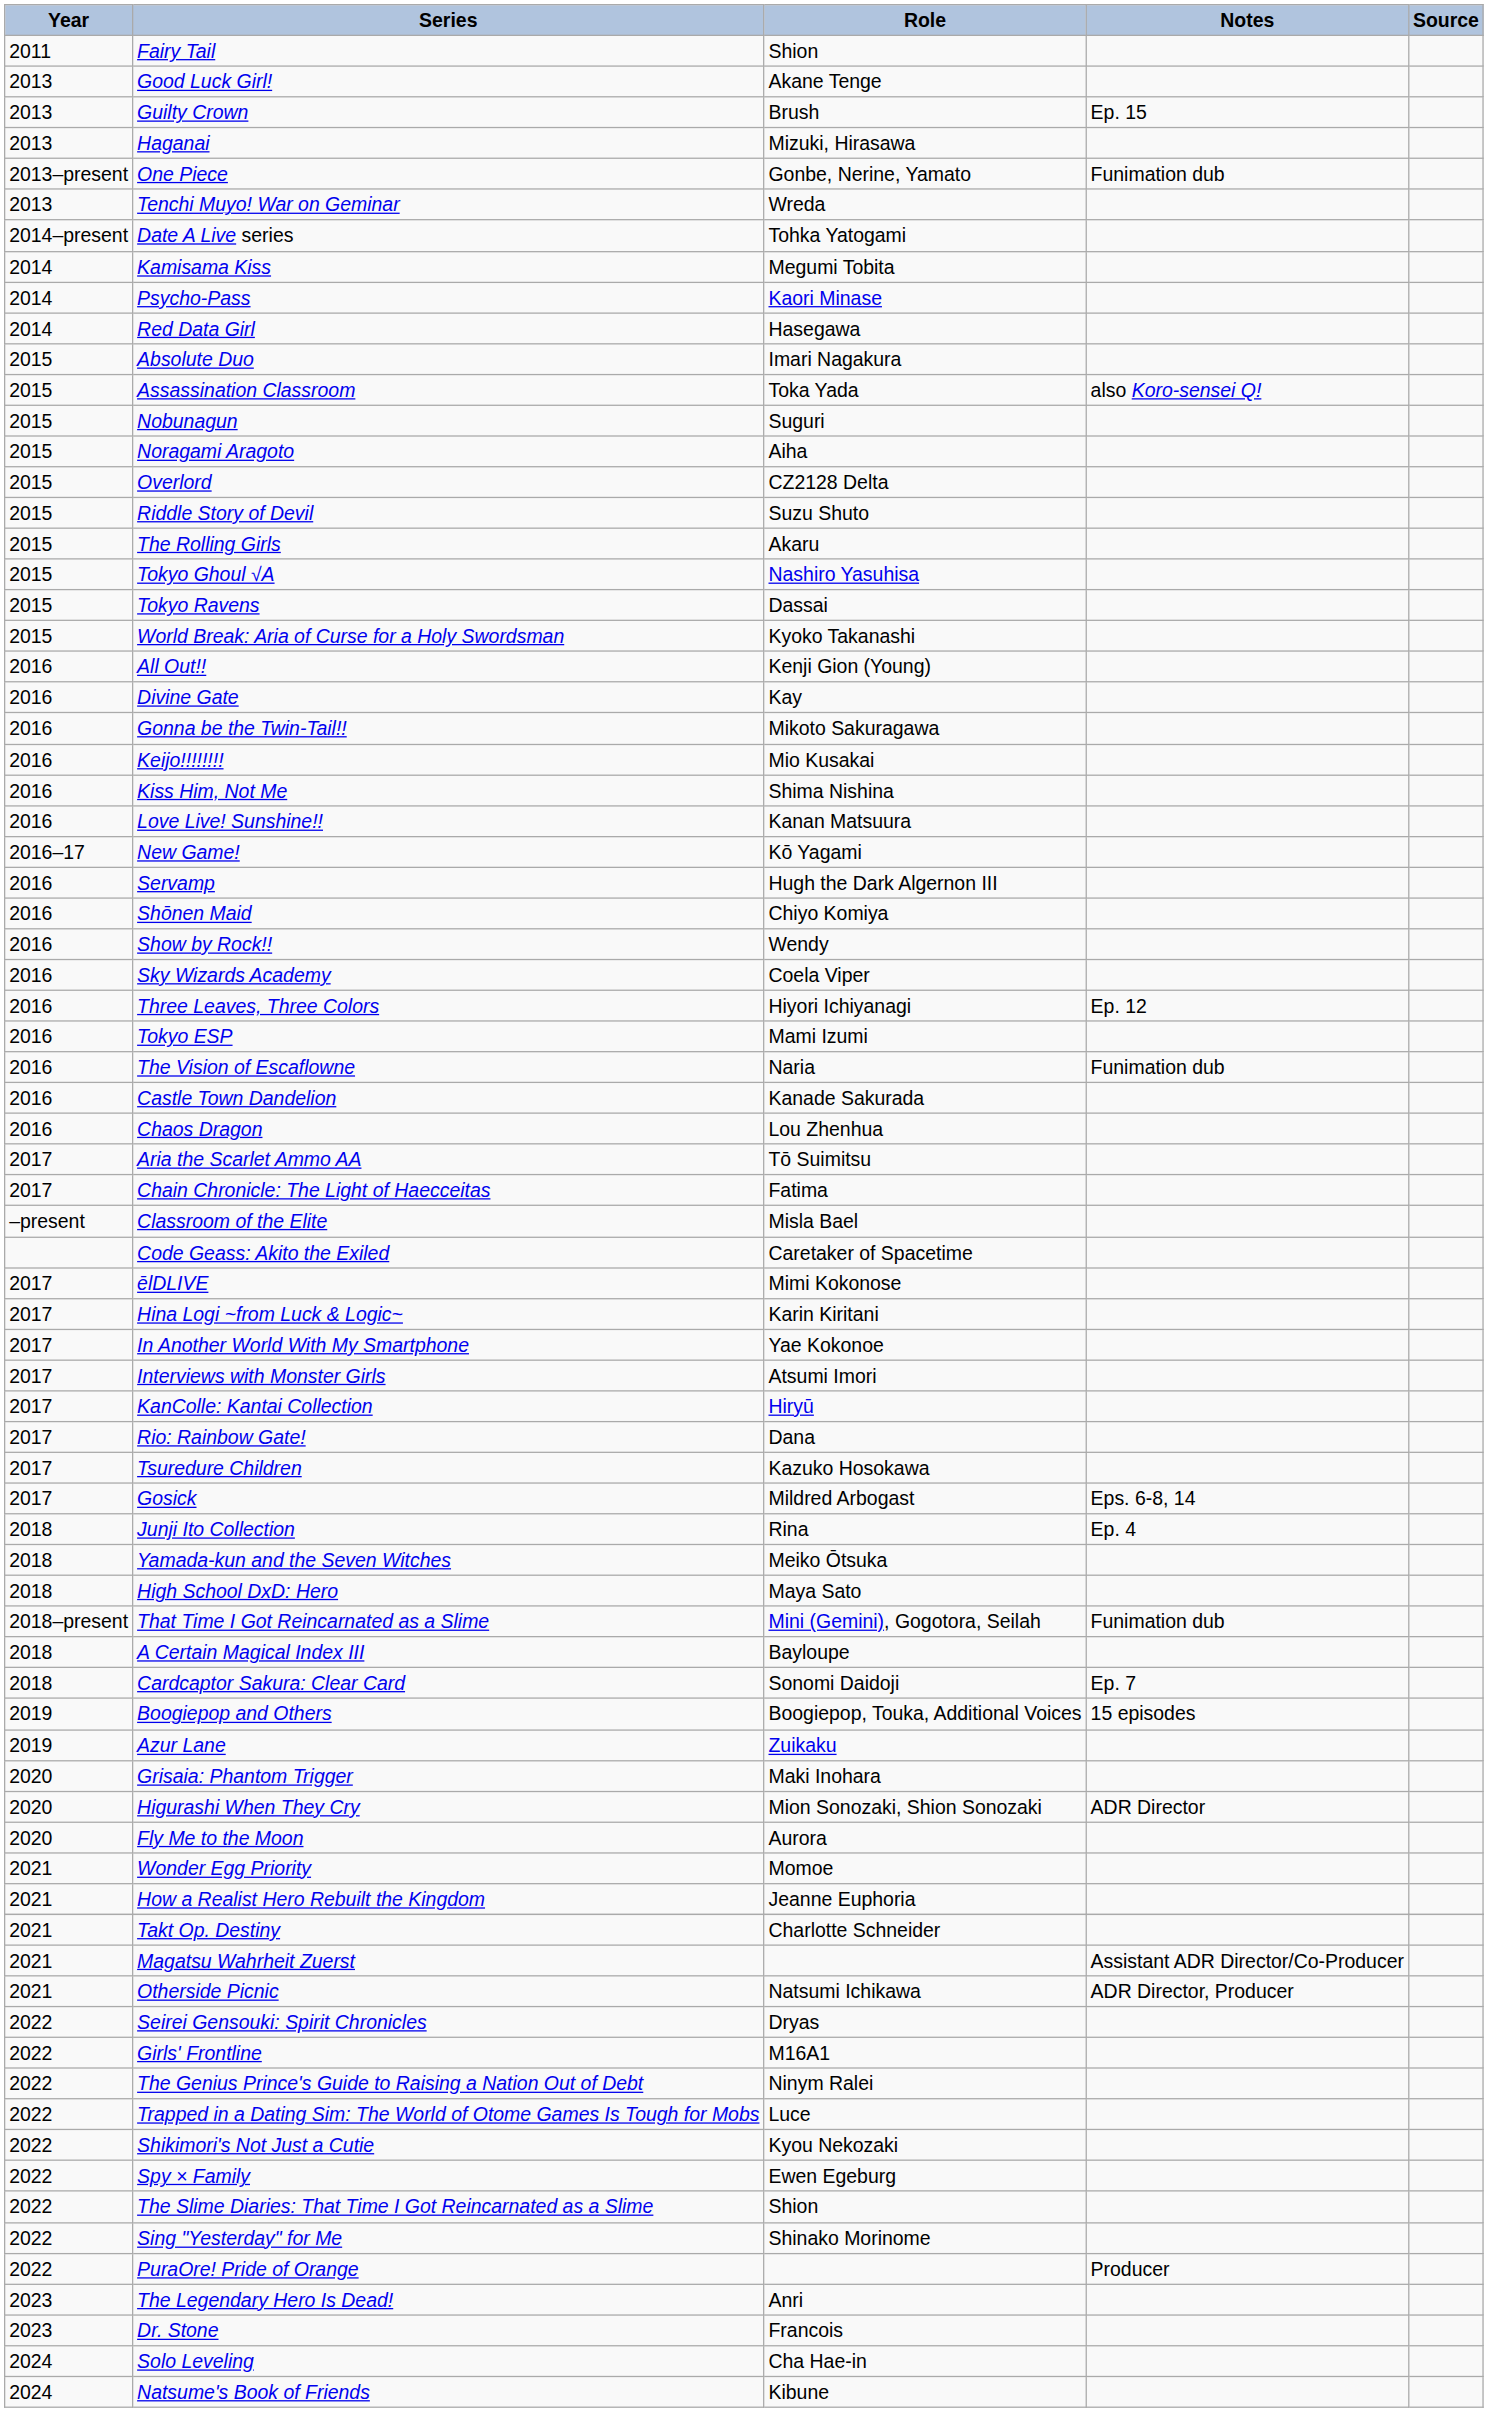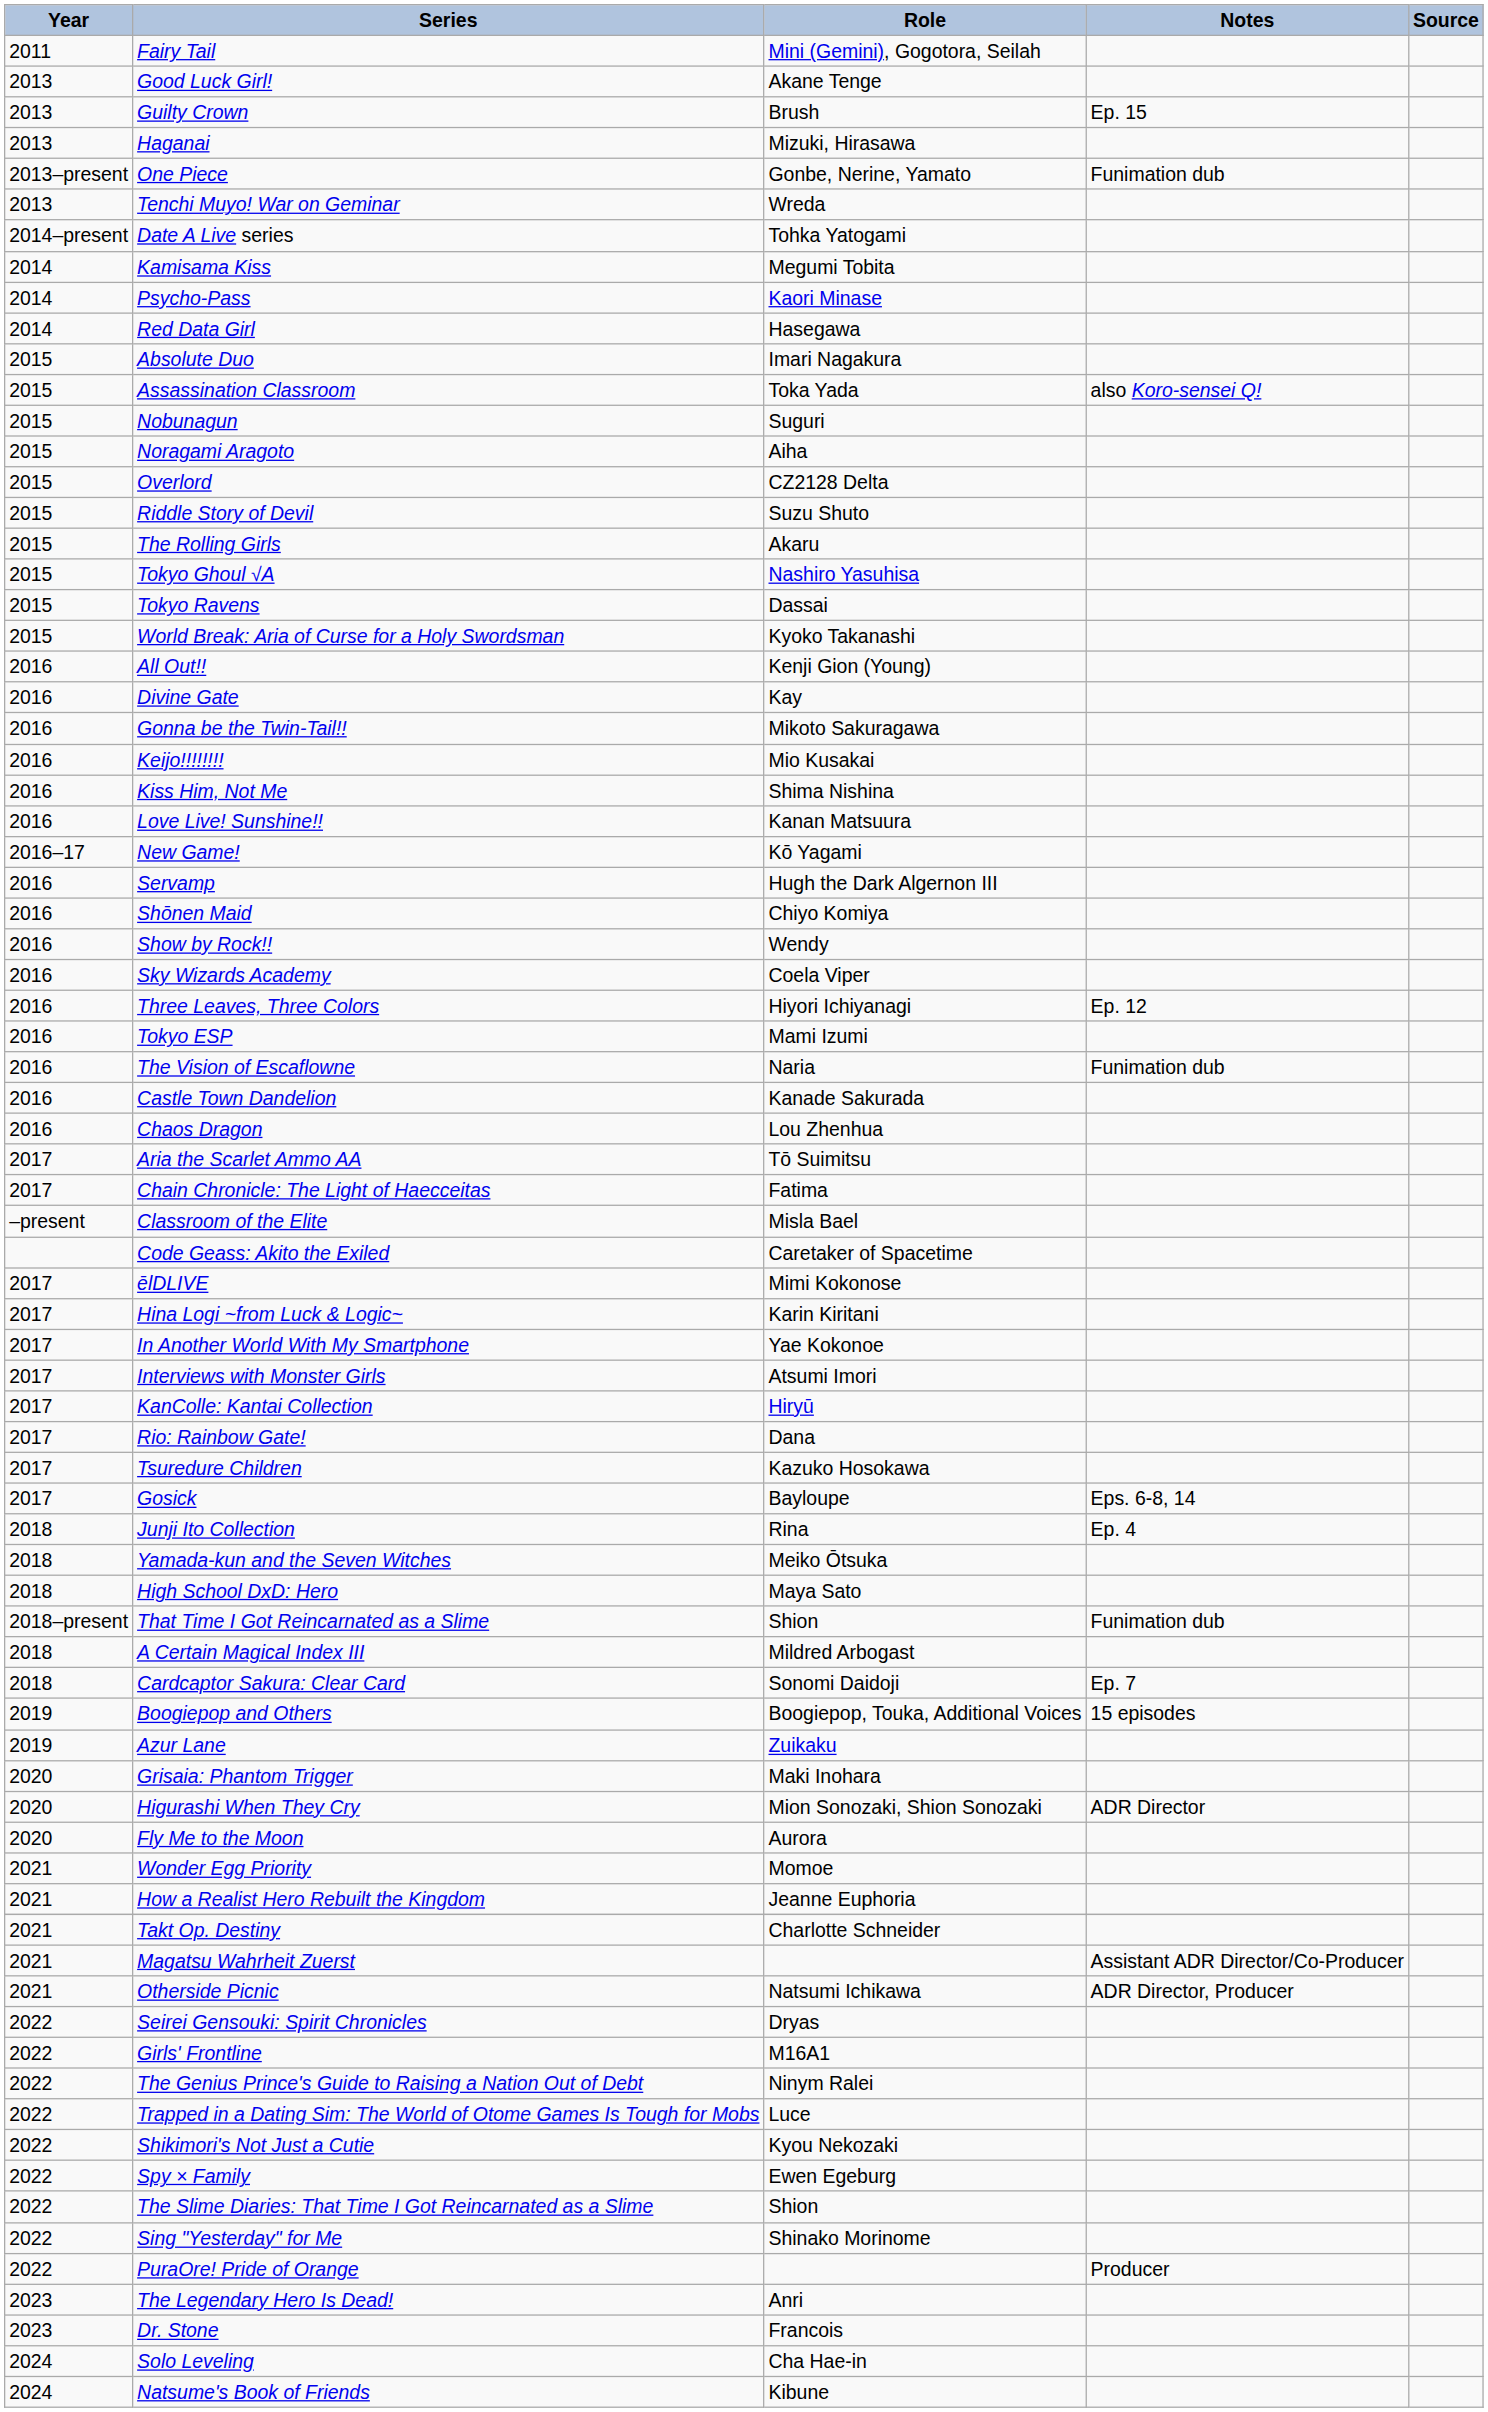(793, 51) Shion -> (905, 51) Mini (Gemini), Gogotora, Seilah
(841, 1499) Mildred Arbogast -> (809, 1499) Bayloupe
(905, 1622) Mini (Gemini), Gogotora, Seilah -> (793, 1622) Shion
(809, 1653) Bayloupe -> (841, 1653) Mildred Arbogast
